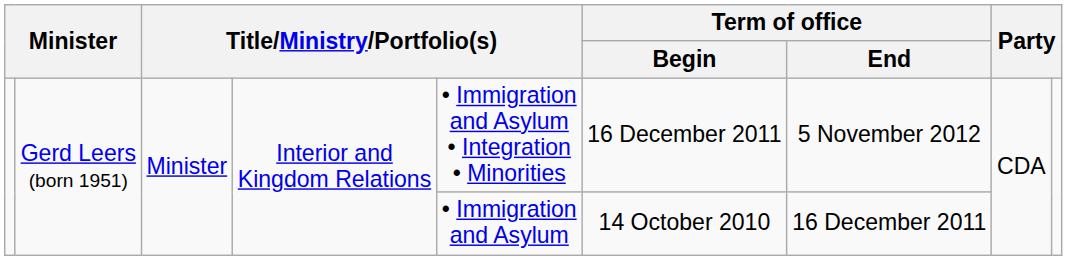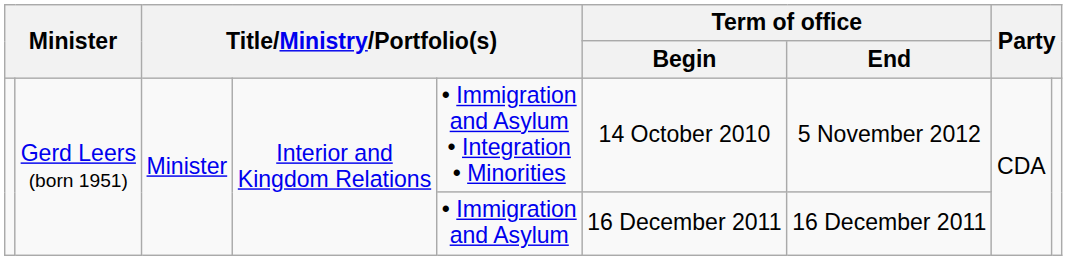(684, 134) 16 December 2011 -> (684, 134) 14 October 2010
(684, 223) 14 October 2010 -> (684, 223) 16 December 2011
